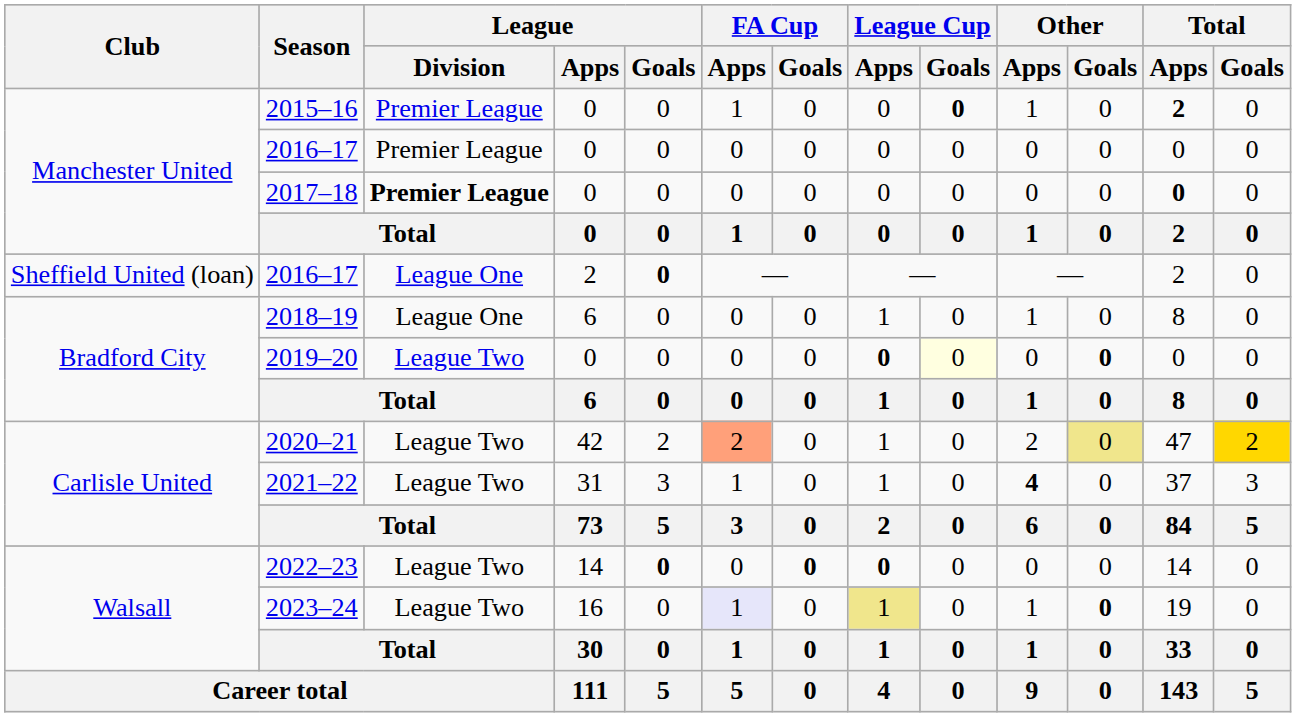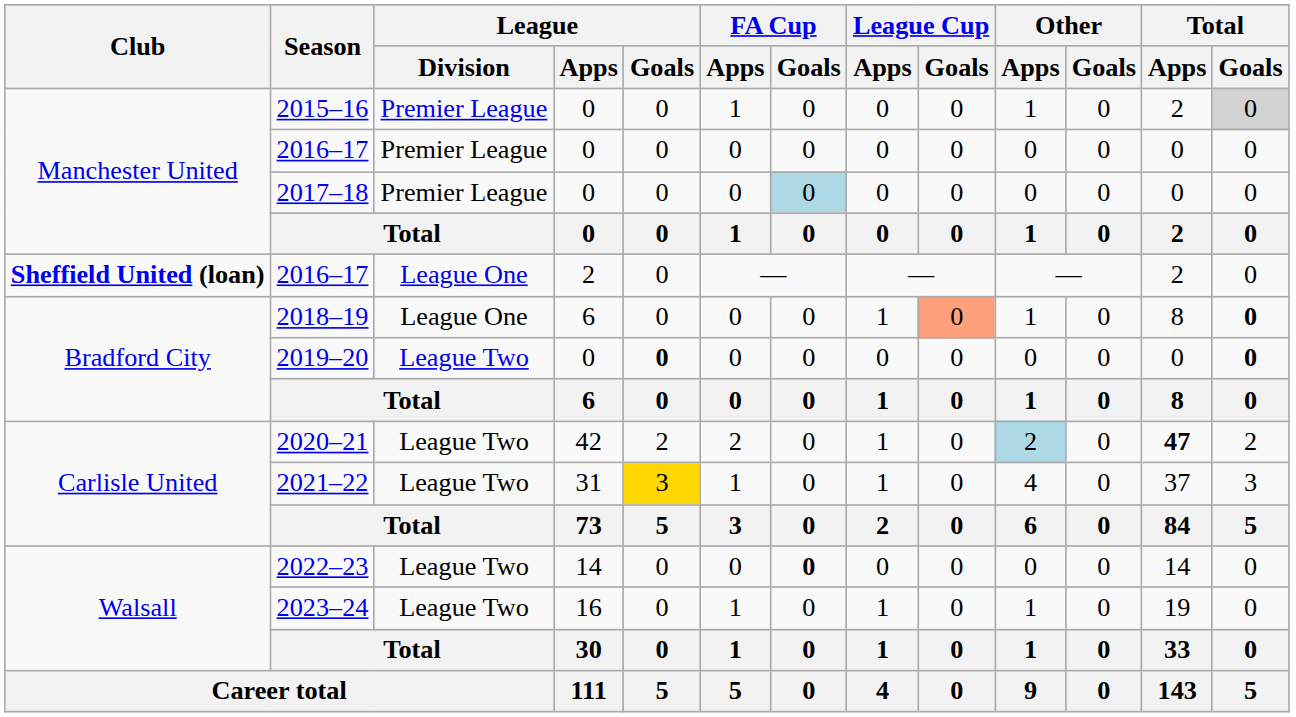(958, 108) bold -> (957, 108) normal
(1179, 108) bold -> (1177, 108) normal
(1252, 108) no background -> (1251, 108) lightgrey background
(459, 191) bold -> (464, 191) normal
(810, 191) no background -> (809, 191) lightblue background
(1179, 191) bold -> (1177, 191) normal
(132, 274) normal -> (138, 274) bold
(663, 274) bold -> (662, 274) normal
(958, 316) no background -> (957, 316) lightsalmon background
(1252, 316) normal -> (1251, 316) bold
(663, 358) normal -> (662, 358) bold
(884, 358) bold -> (882, 358) normal
(958, 358) lightyellow background -> (957, 358) no background
(1105, 358) bold -> (1104, 358) normal
(1252, 358) normal -> (1251, 358) bold
(737, 441) lightsalmon background -> (735, 441) no background
(1032, 441) no background -> (1030, 441) lightblue background
(1105, 441) khaki background -> (1104, 441) no background
(1179, 441) normal -> (1177, 441) bold
(1252, 441) gold background -> (1251, 441) no background
(663, 483) no background -> (662, 483) gold background
(1032, 483) bold -> (1030, 483) normal
(663, 566) bold -> (662, 566) normal
(884, 566) bold -> (882, 566) normal
(737, 607) lavender background -> (735, 607) no background
(884, 607) khaki background -> (882, 607) no background
(1105, 607) bold -> (1104, 607) normal
